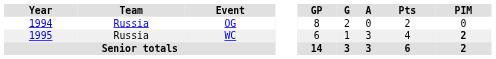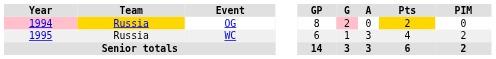(41, 23) no background -> (41, 23) pink background
(131, 23) no background -> (131, 23) gold background
(347, 23) no background -> (347, 23) pink background
(407, 23) no background -> (407, 23) gold background
(463, 36) bold -> (463, 36) normal
